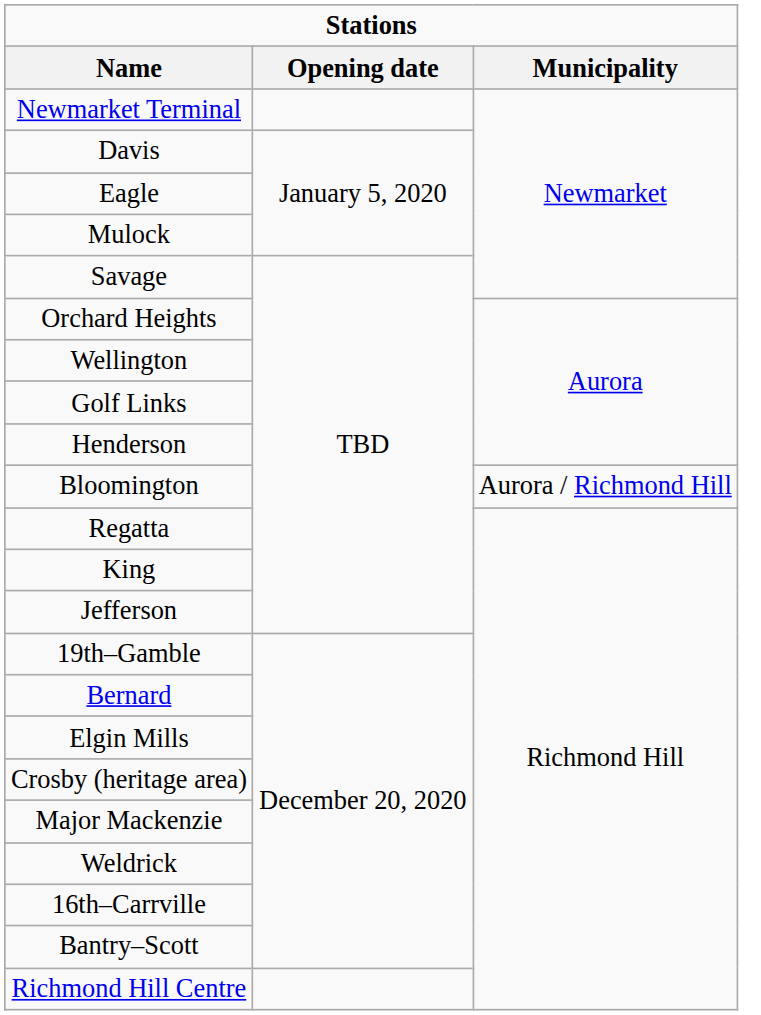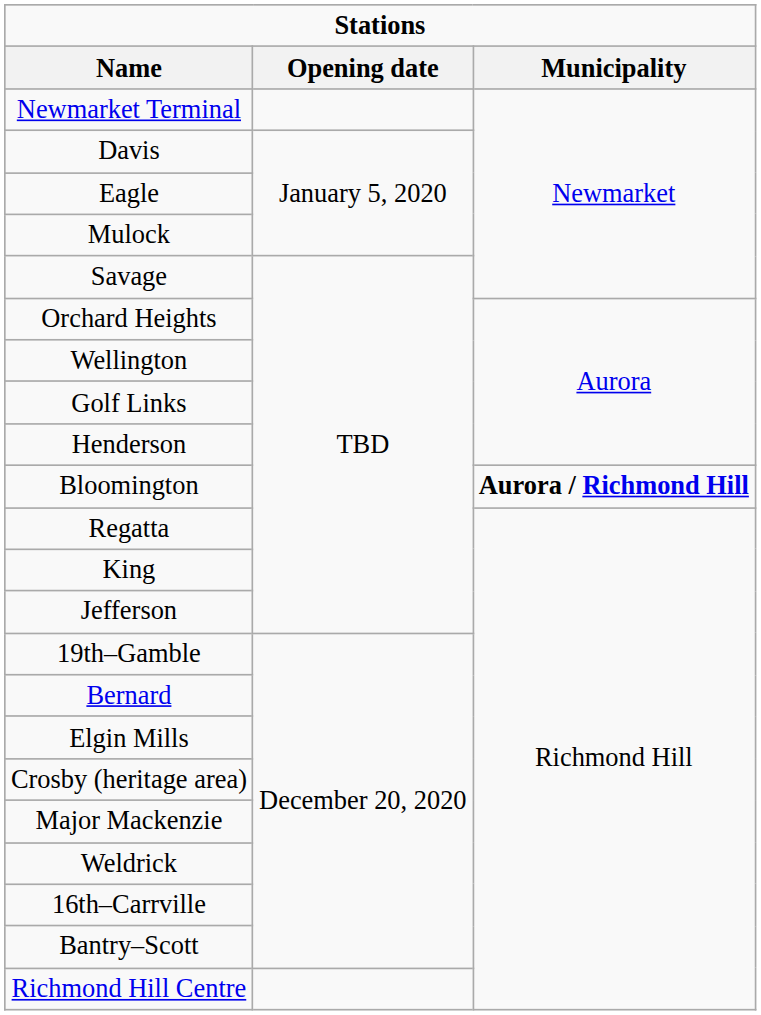(605, 485) normal -> (614, 485) bold
